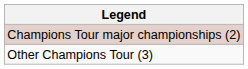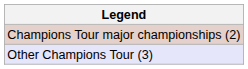(80, 55) no background -> (80, 55) lavender background
